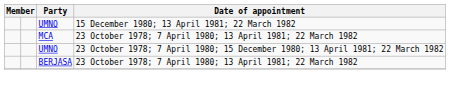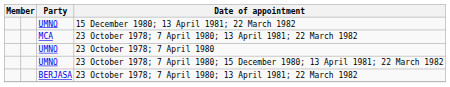+ row: (48, 50)
